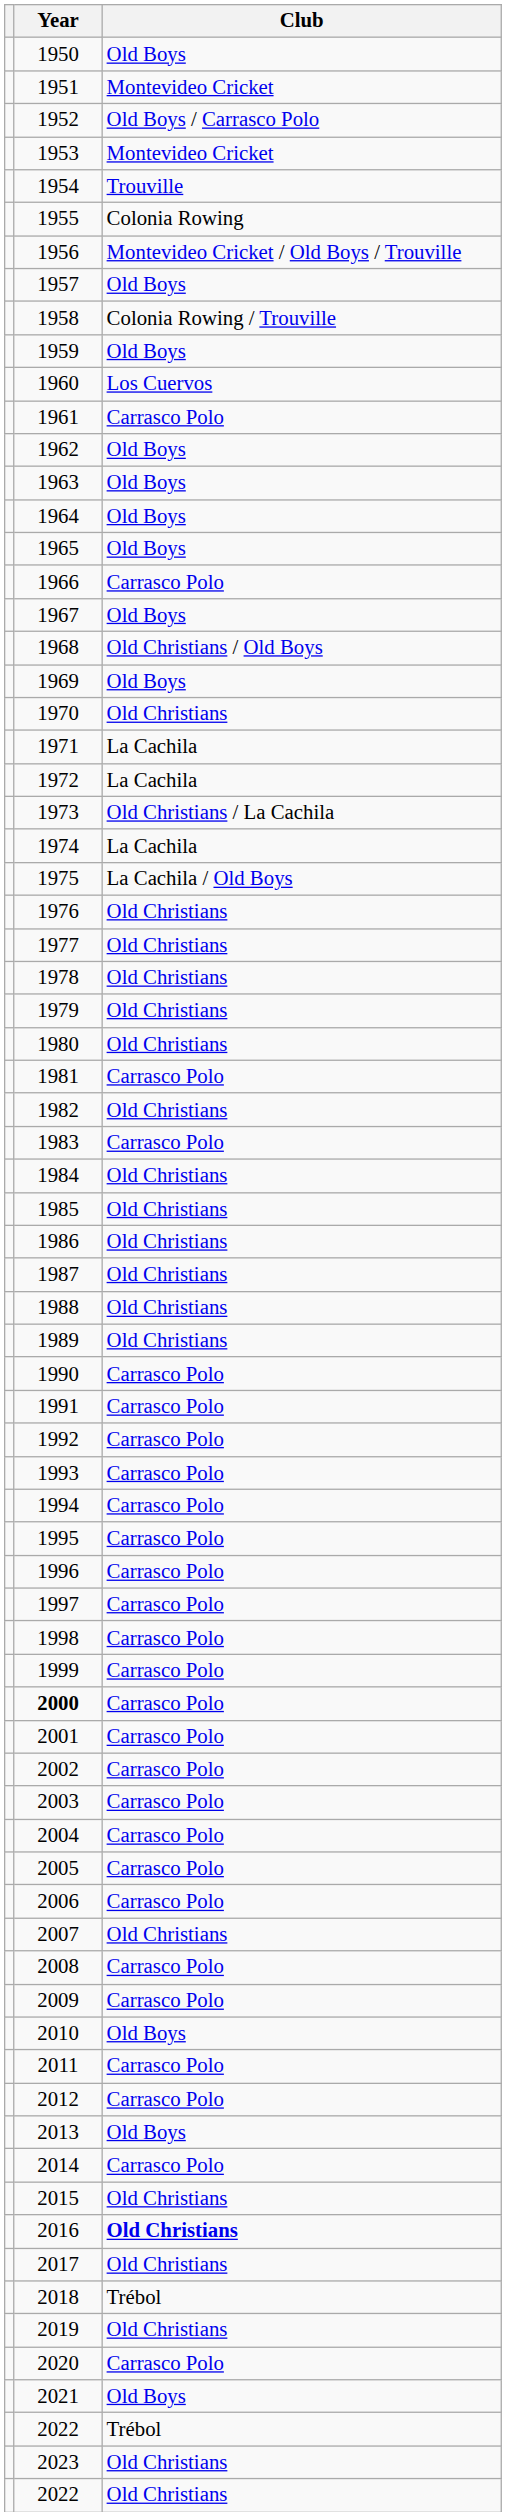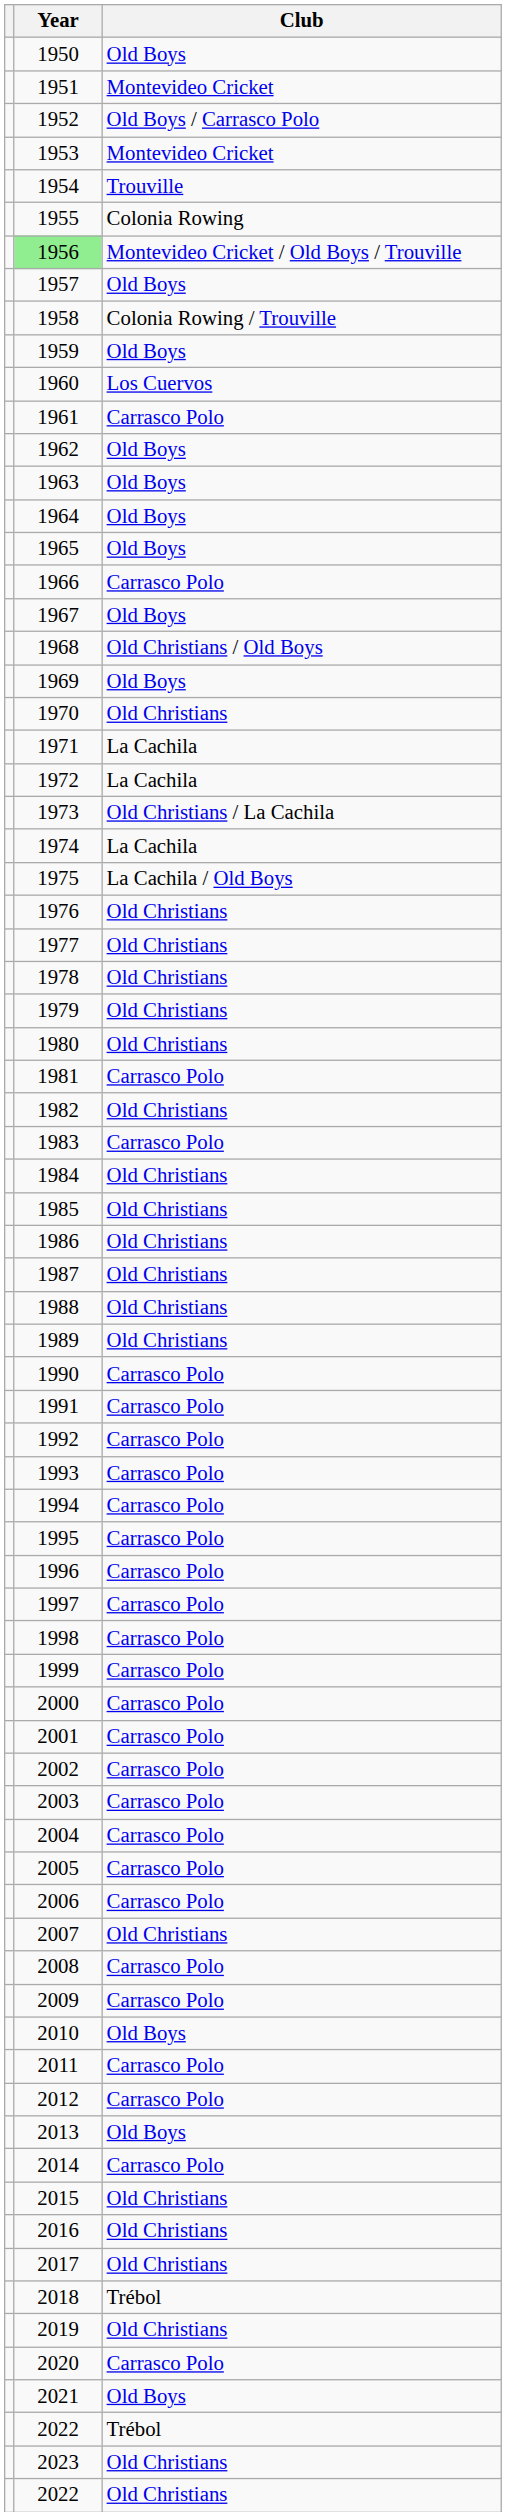(58, 251) no background -> (58, 251) lightgreen background
(58, 1703) bold -> (58, 1703) normal
(172, 2231) bold -> (167, 2231) normal
